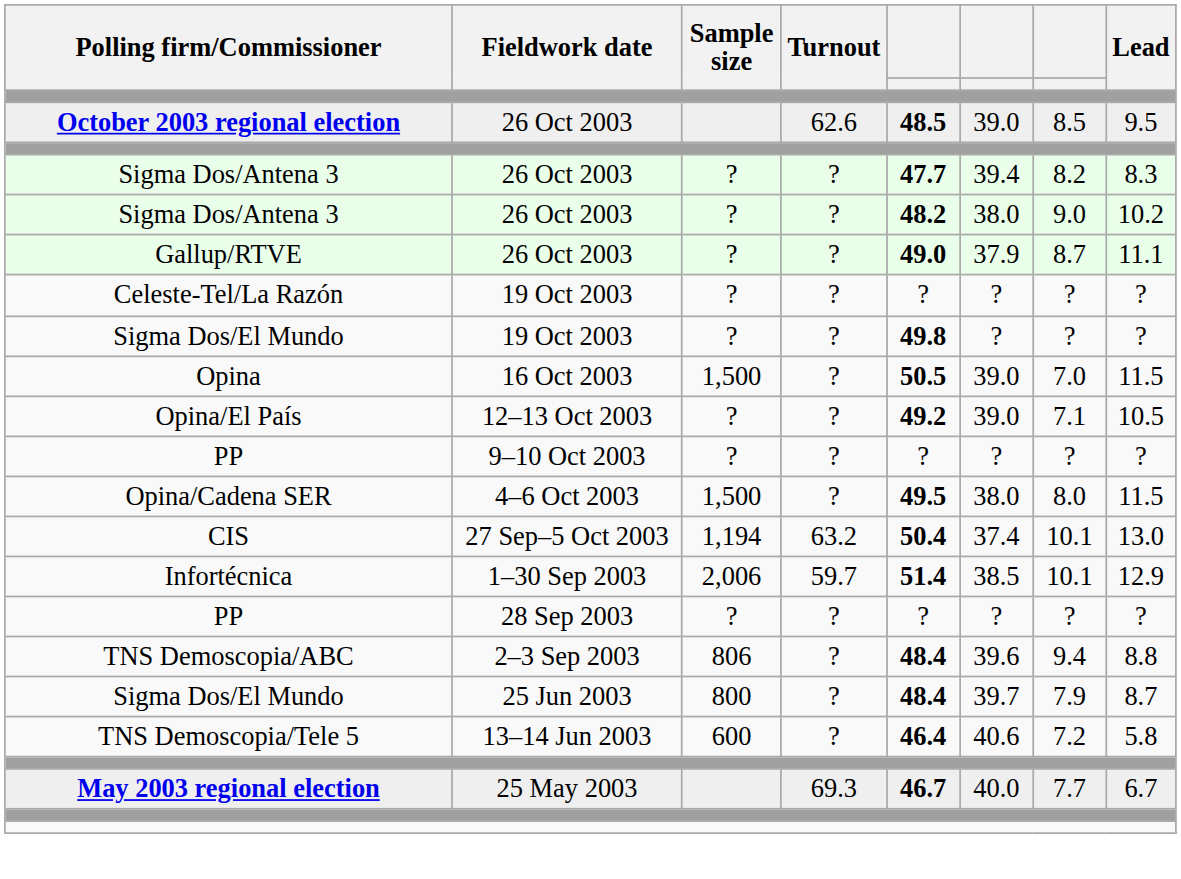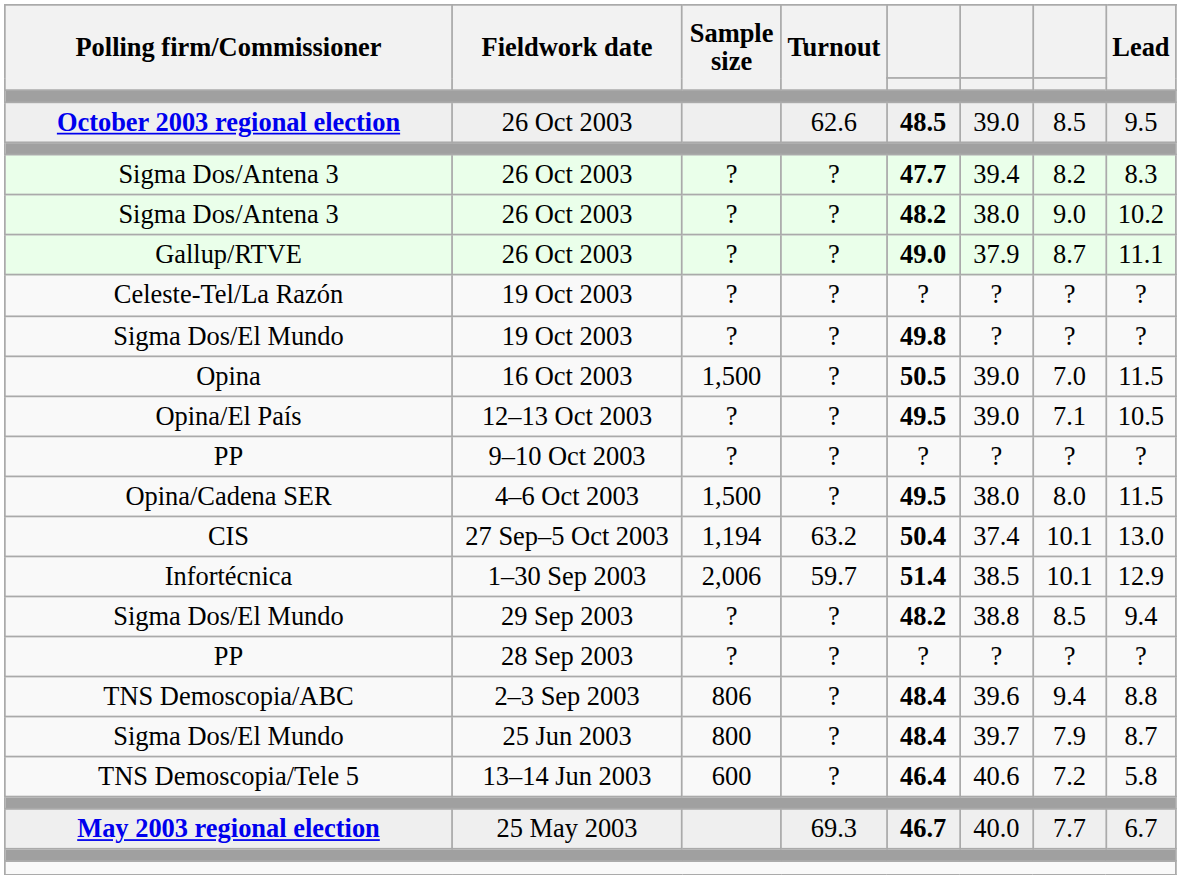(923, 415) 49.2 -> (923, 415) 49.5
+ row: (229, 616)
